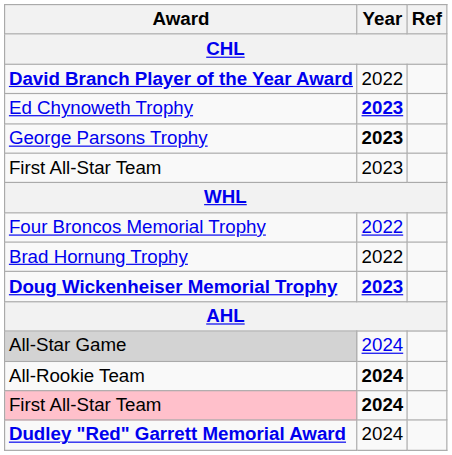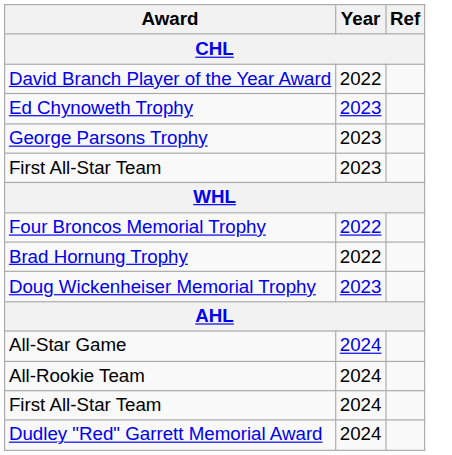(181, 78) bold -> (170, 78) normal
(382, 108) bold -> (361, 108) normal
(382, 138) bold -> (361, 138) normal
(173, 286) bold -> (162, 286) normal
(382, 286) bold -> (361, 286) normal
(68, 345) lightgrey background -> (68, 345) no background
(382, 375) bold -> (361, 375) normal
(85, 405) pink background -> (85, 405) no background
(382, 405) bold -> (361, 405) normal
(177, 434) bold -> (166, 434) normal
